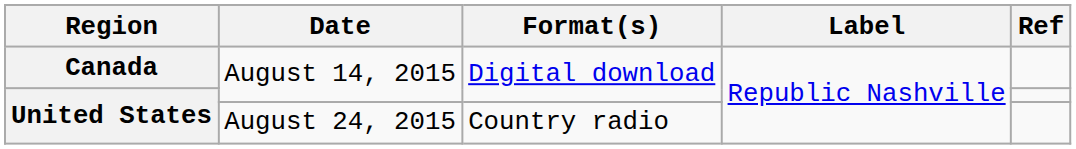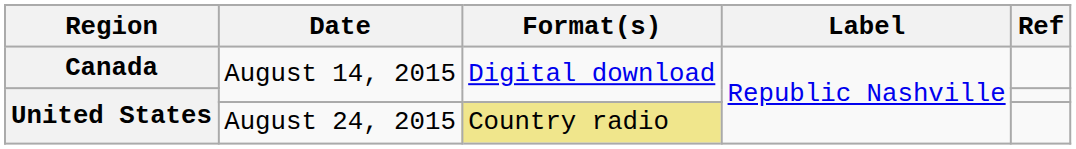(569, 122) no background -> (569, 122) khaki background
